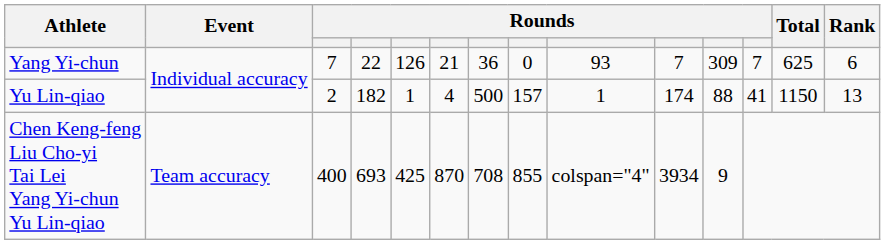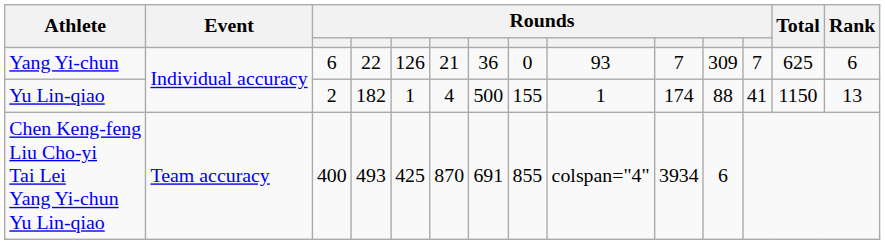(332, 63) 7 -> (332, 63) 6
(527, 96) 157 -> (527, 96) 155
(371, 175) 693 -> (371, 175) 493
(488, 175) 708 -> (488, 175) 691
(723, 175) 9 -> (723, 175) 6
